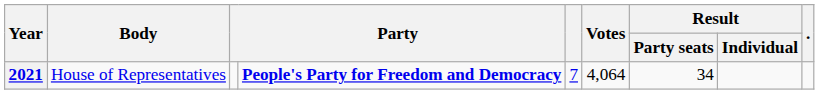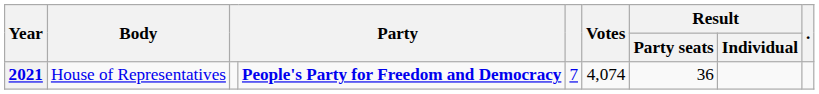(606, 75) 4,064 -> (606, 75) 4,074
(705, 75) 34 -> (705, 75) 36
